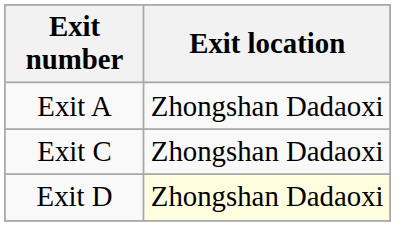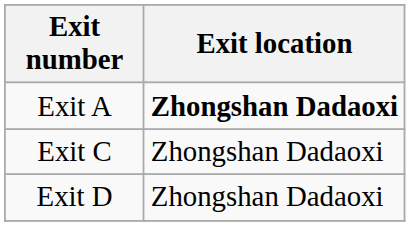(267, 105) normal -> (274, 105) bold
(267, 196) lightyellow background -> (267, 196) no background
